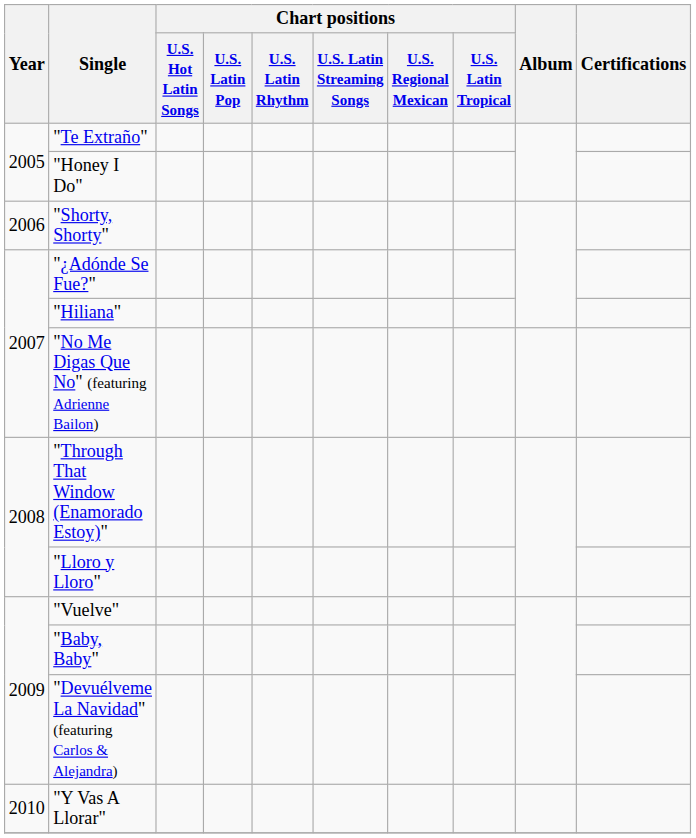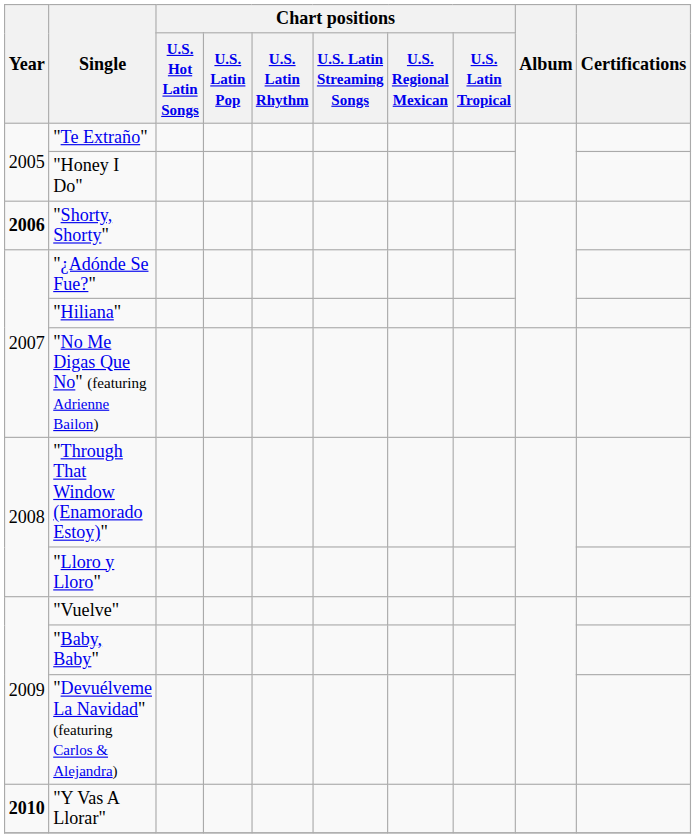(27, 225) normal -> (27, 225) bold
(27, 808) normal -> (27, 808) bold
